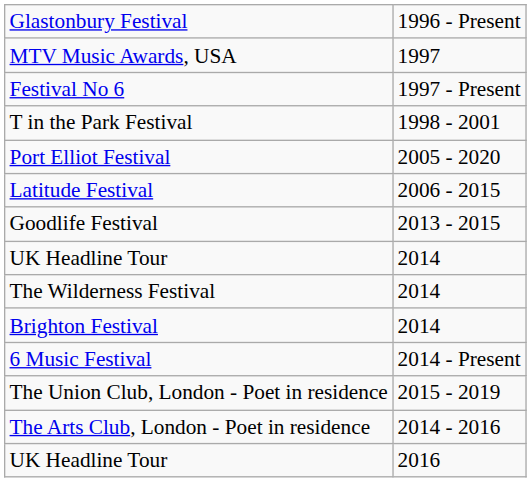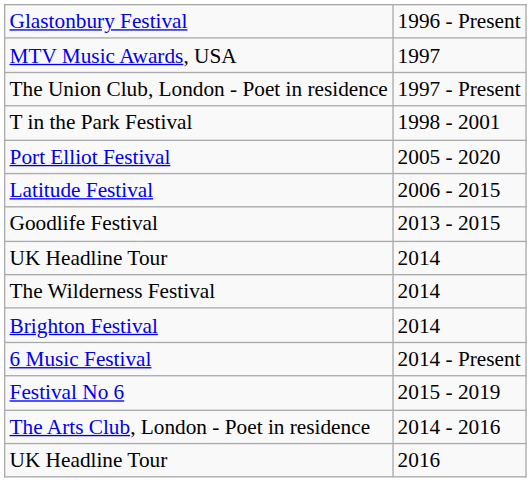(67, 88) Festival No 6 -> (199, 88) The Union Club, London - Poet in residence
(199, 392) The Union Club, London - Poet in residence -> (67, 392) Festival No 6
